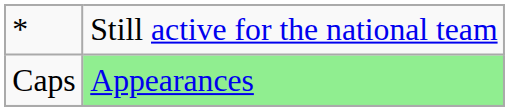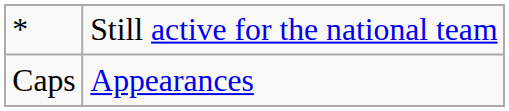(172, 79) lightgreen background -> (172, 79) no background
